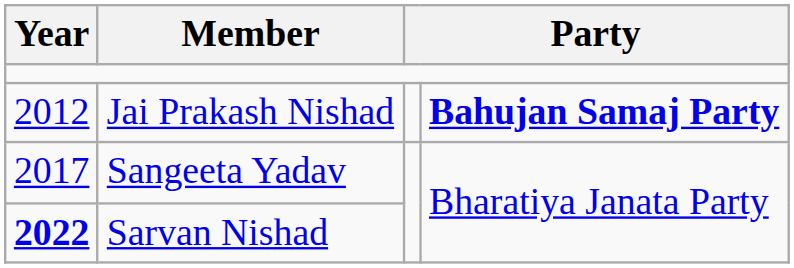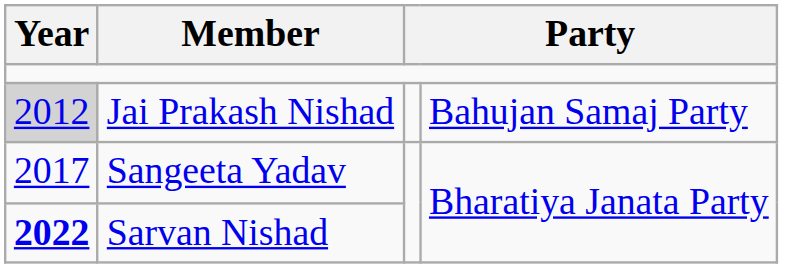(52, 111) no background -> (52, 111) lightgrey background
(604, 111) bold -> (588, 111) normal
